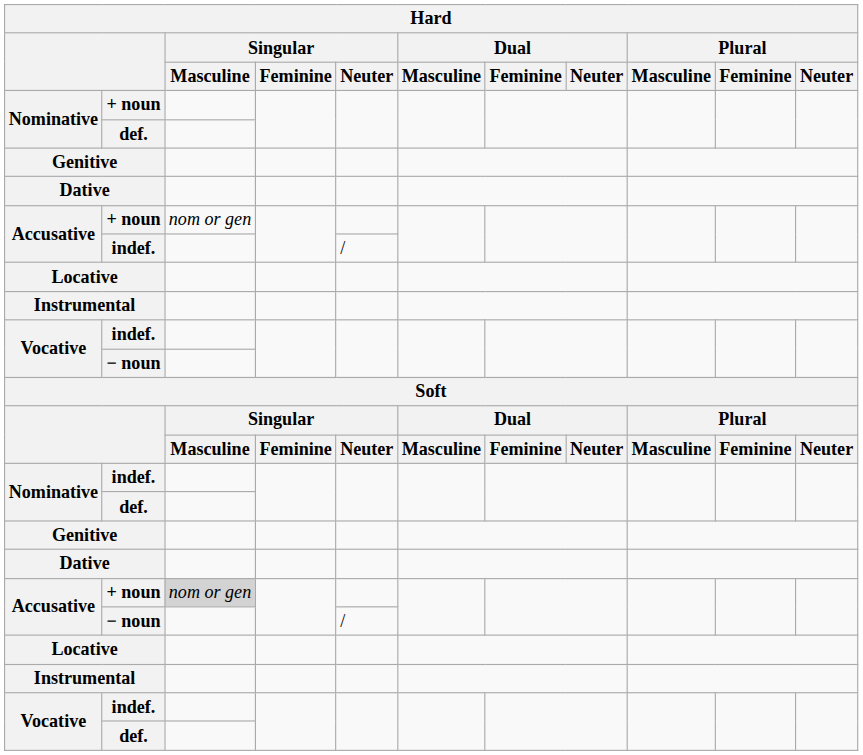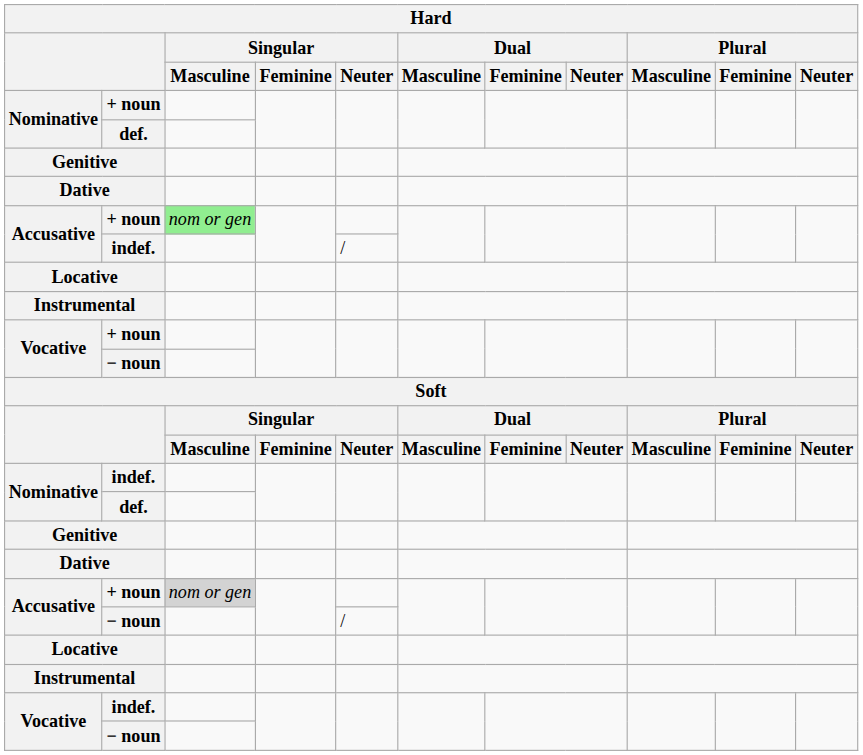(210, 219) no background -> (210, 219) lightgreen background
(133, 334) indef. -> (133, 334) + noun
(133, 735) def. -> (133, 735) − noun
